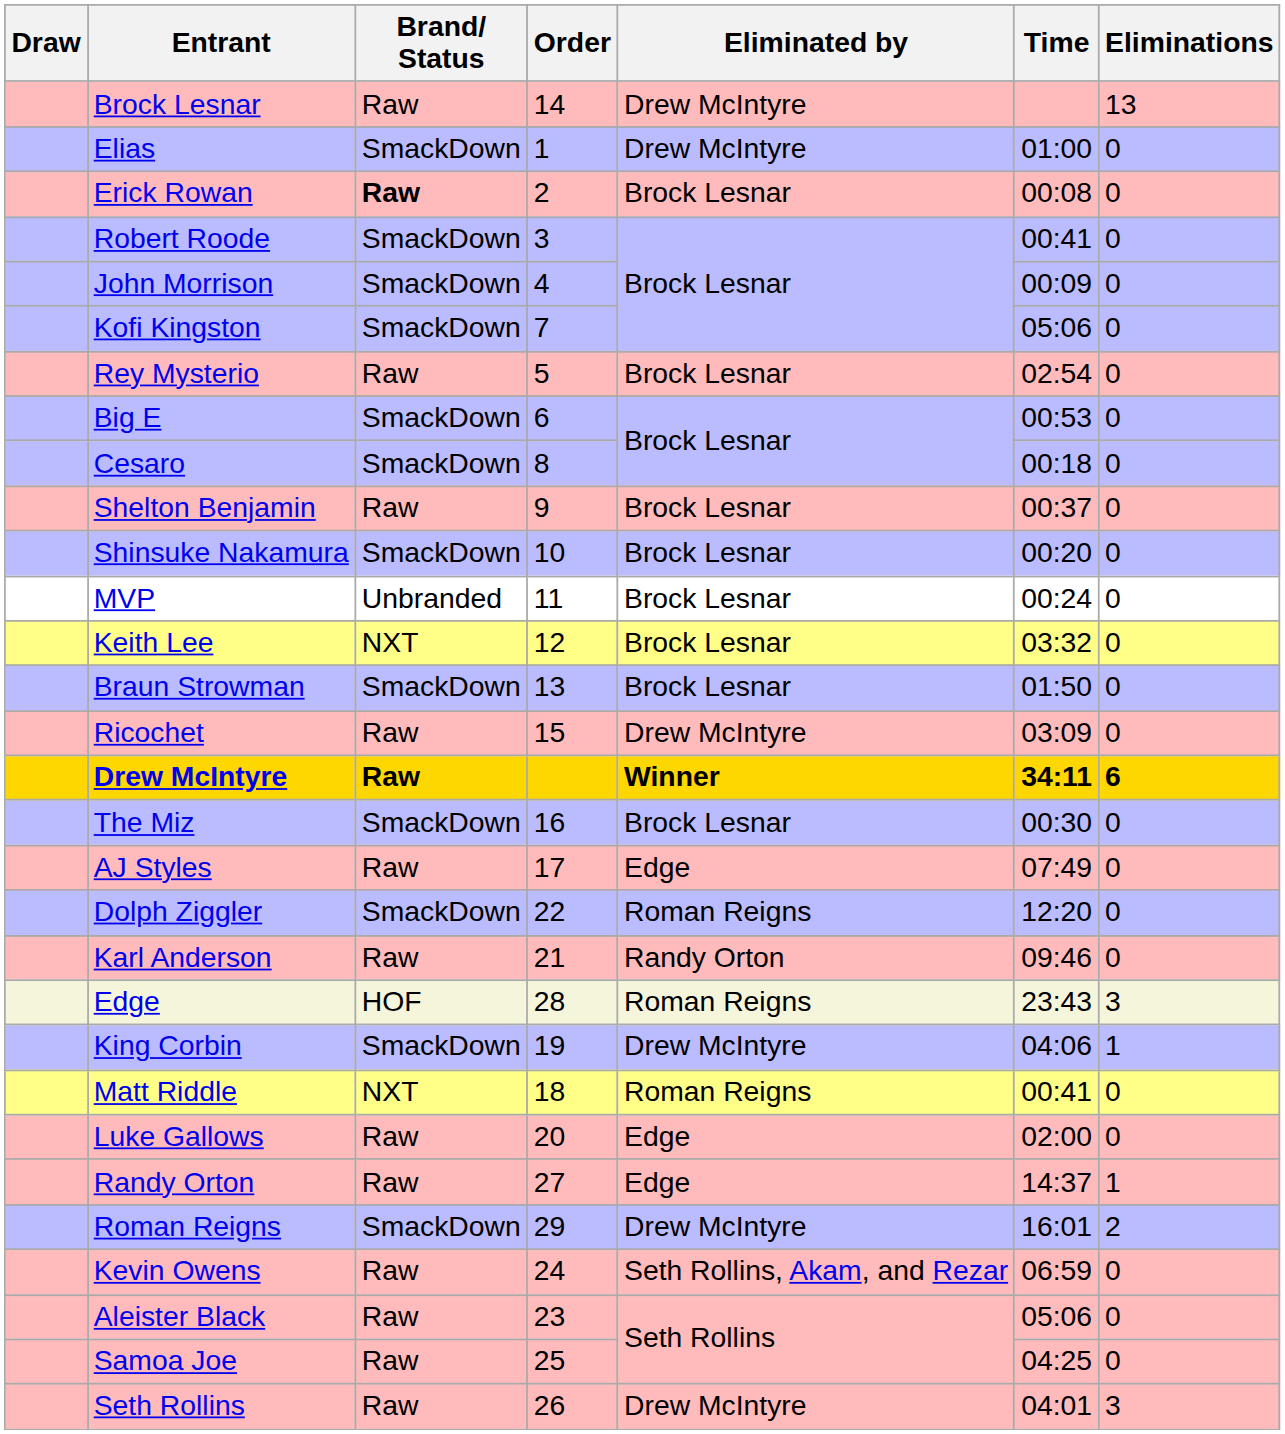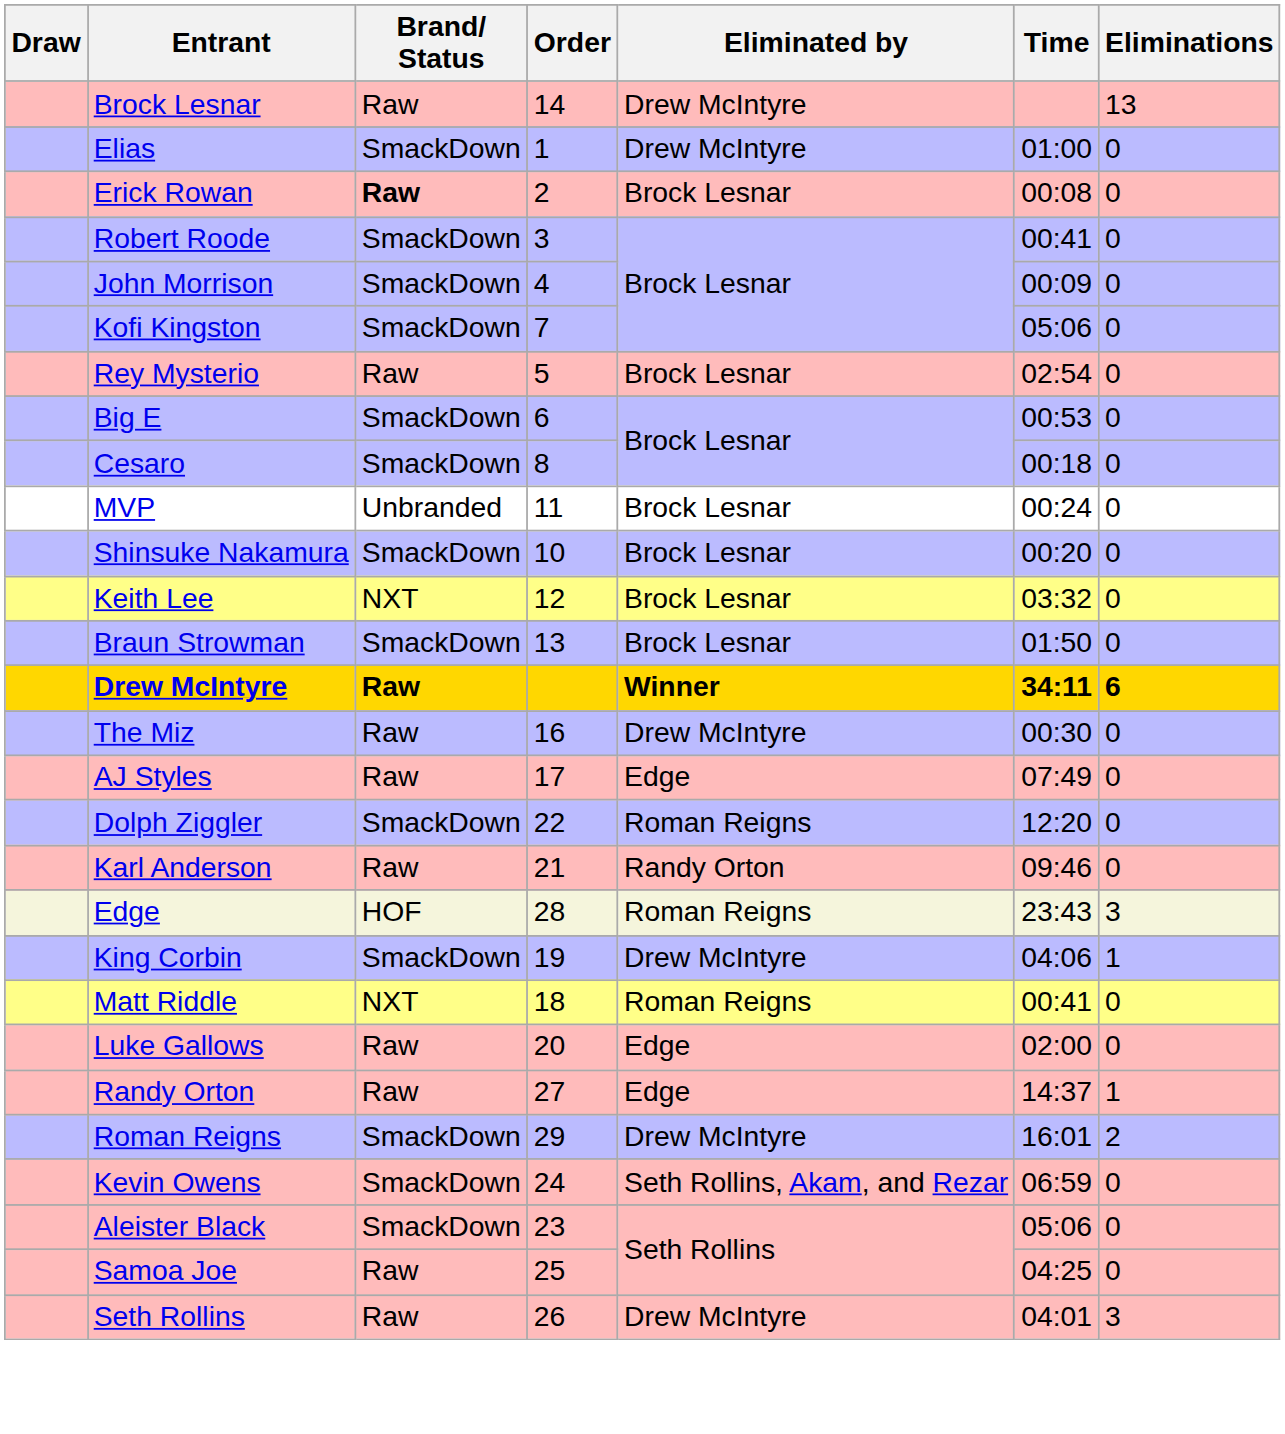- row: (205, 507)
rows swapped: (221, 552) <-> (124, 597)
- row: (149, 732)
(441, 822) SmackDown -> (390, 732) Raw
(707, 822) Brock Lesnar -> (715, 732) Drew McIntyre
(390, 1271) Raw -> (441, 1181) SmackDown
(390, 1316) Raw -> (441, 1226) SmackDown
